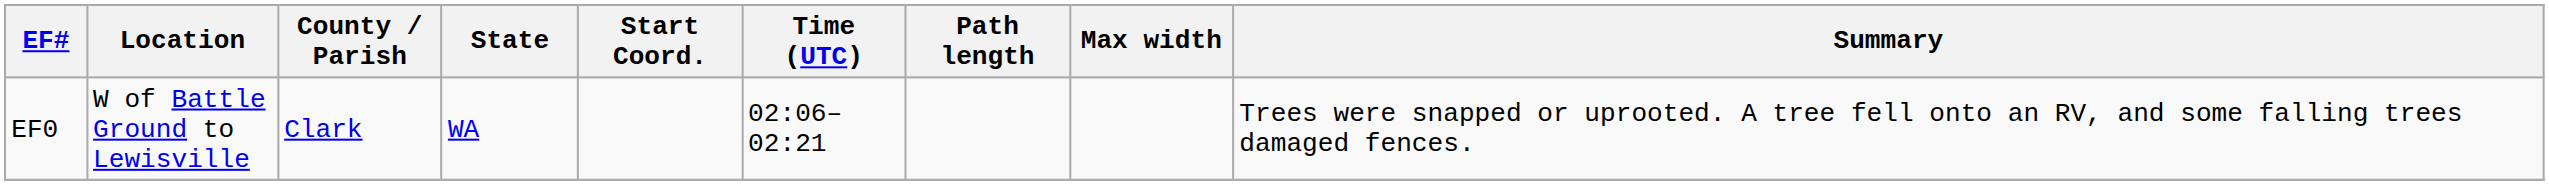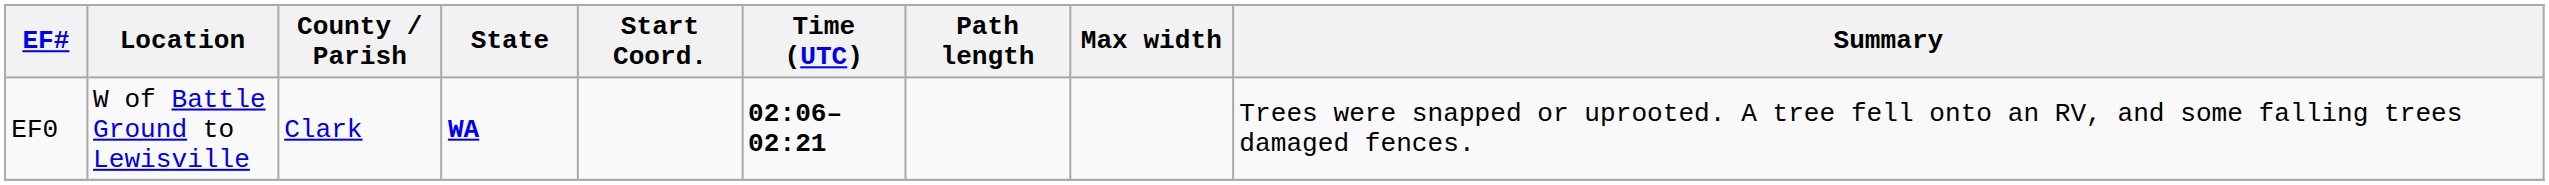(464, 129) normal -> (464, 129) bold
(795, 129) normal -> (795, 129) bold
